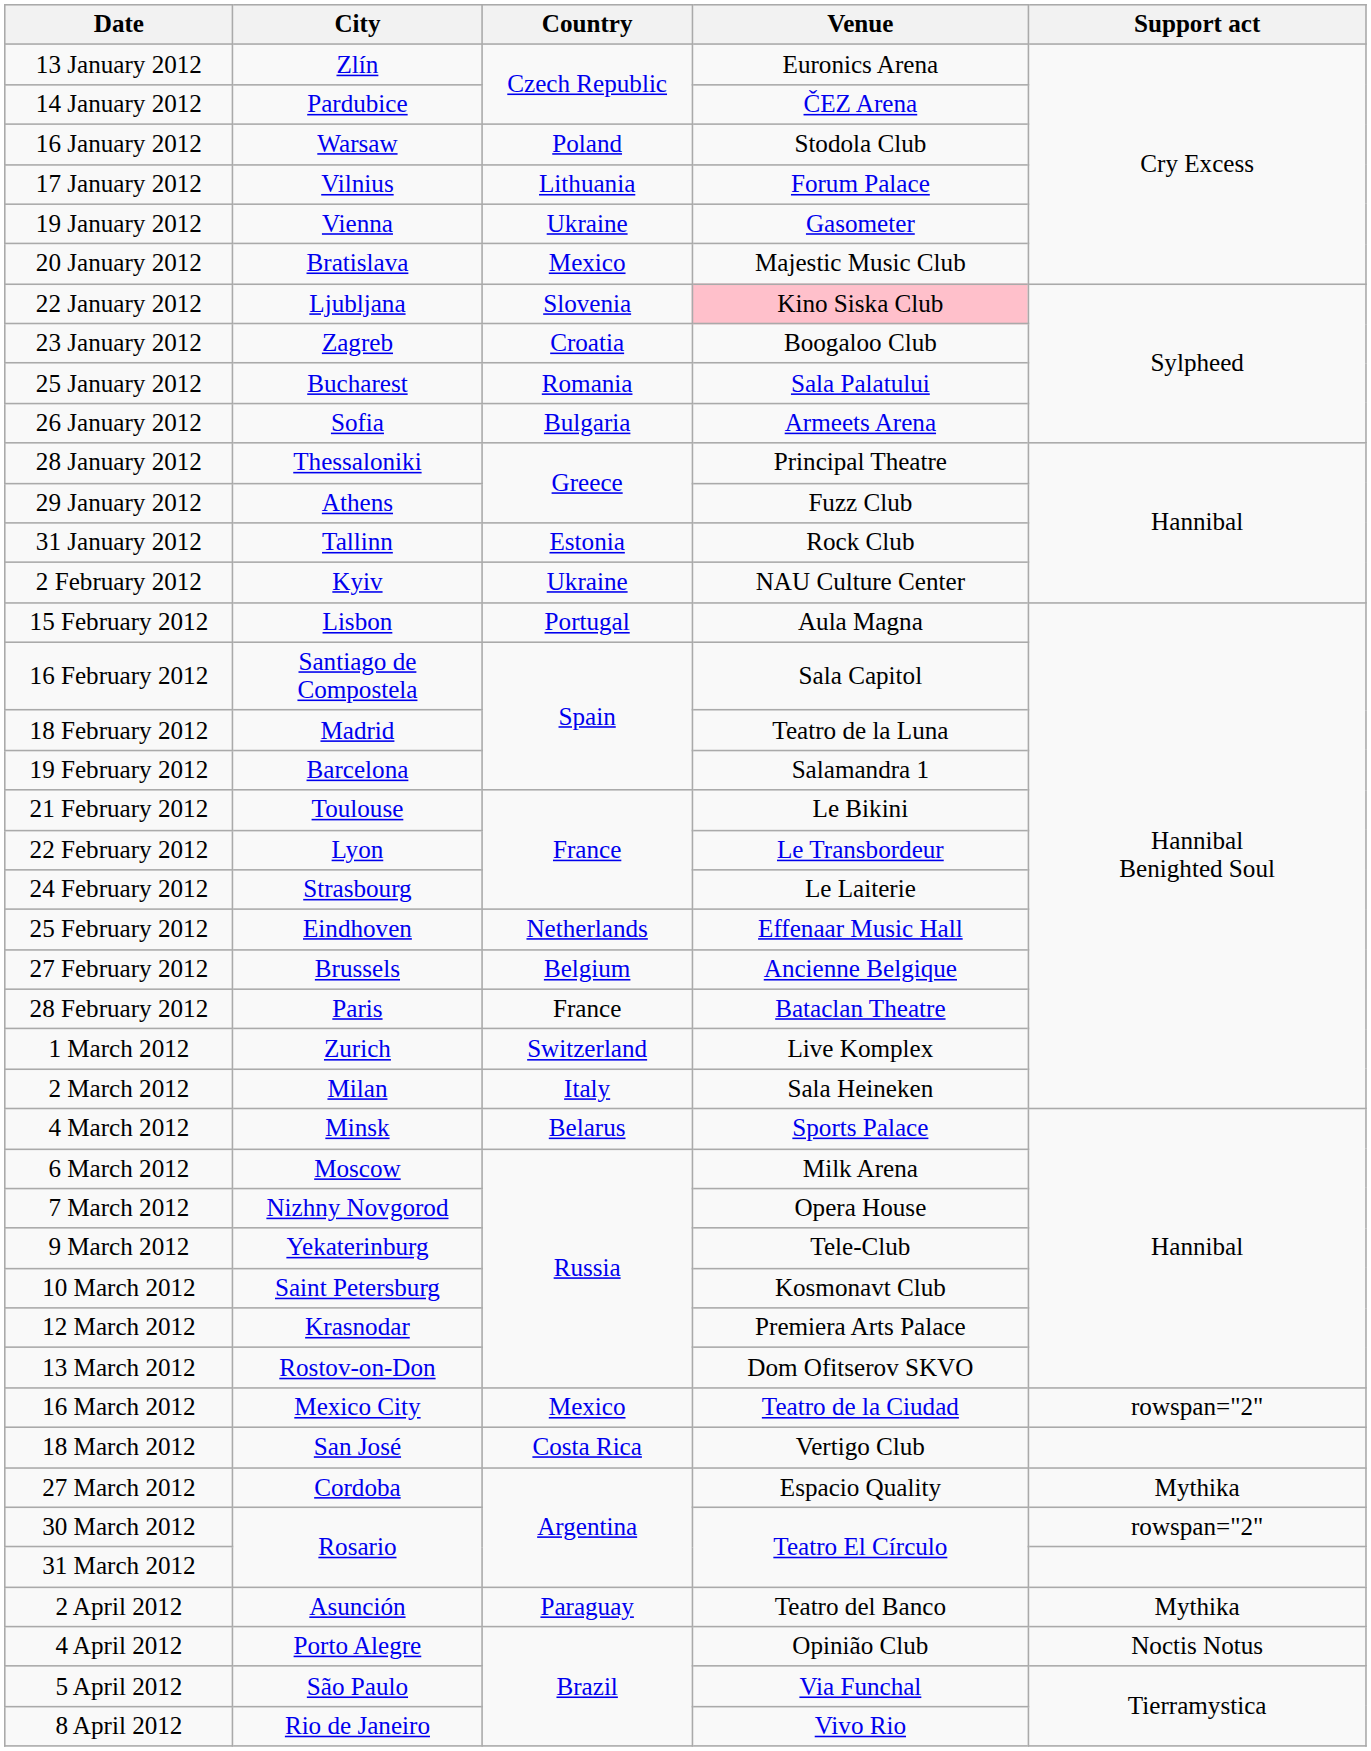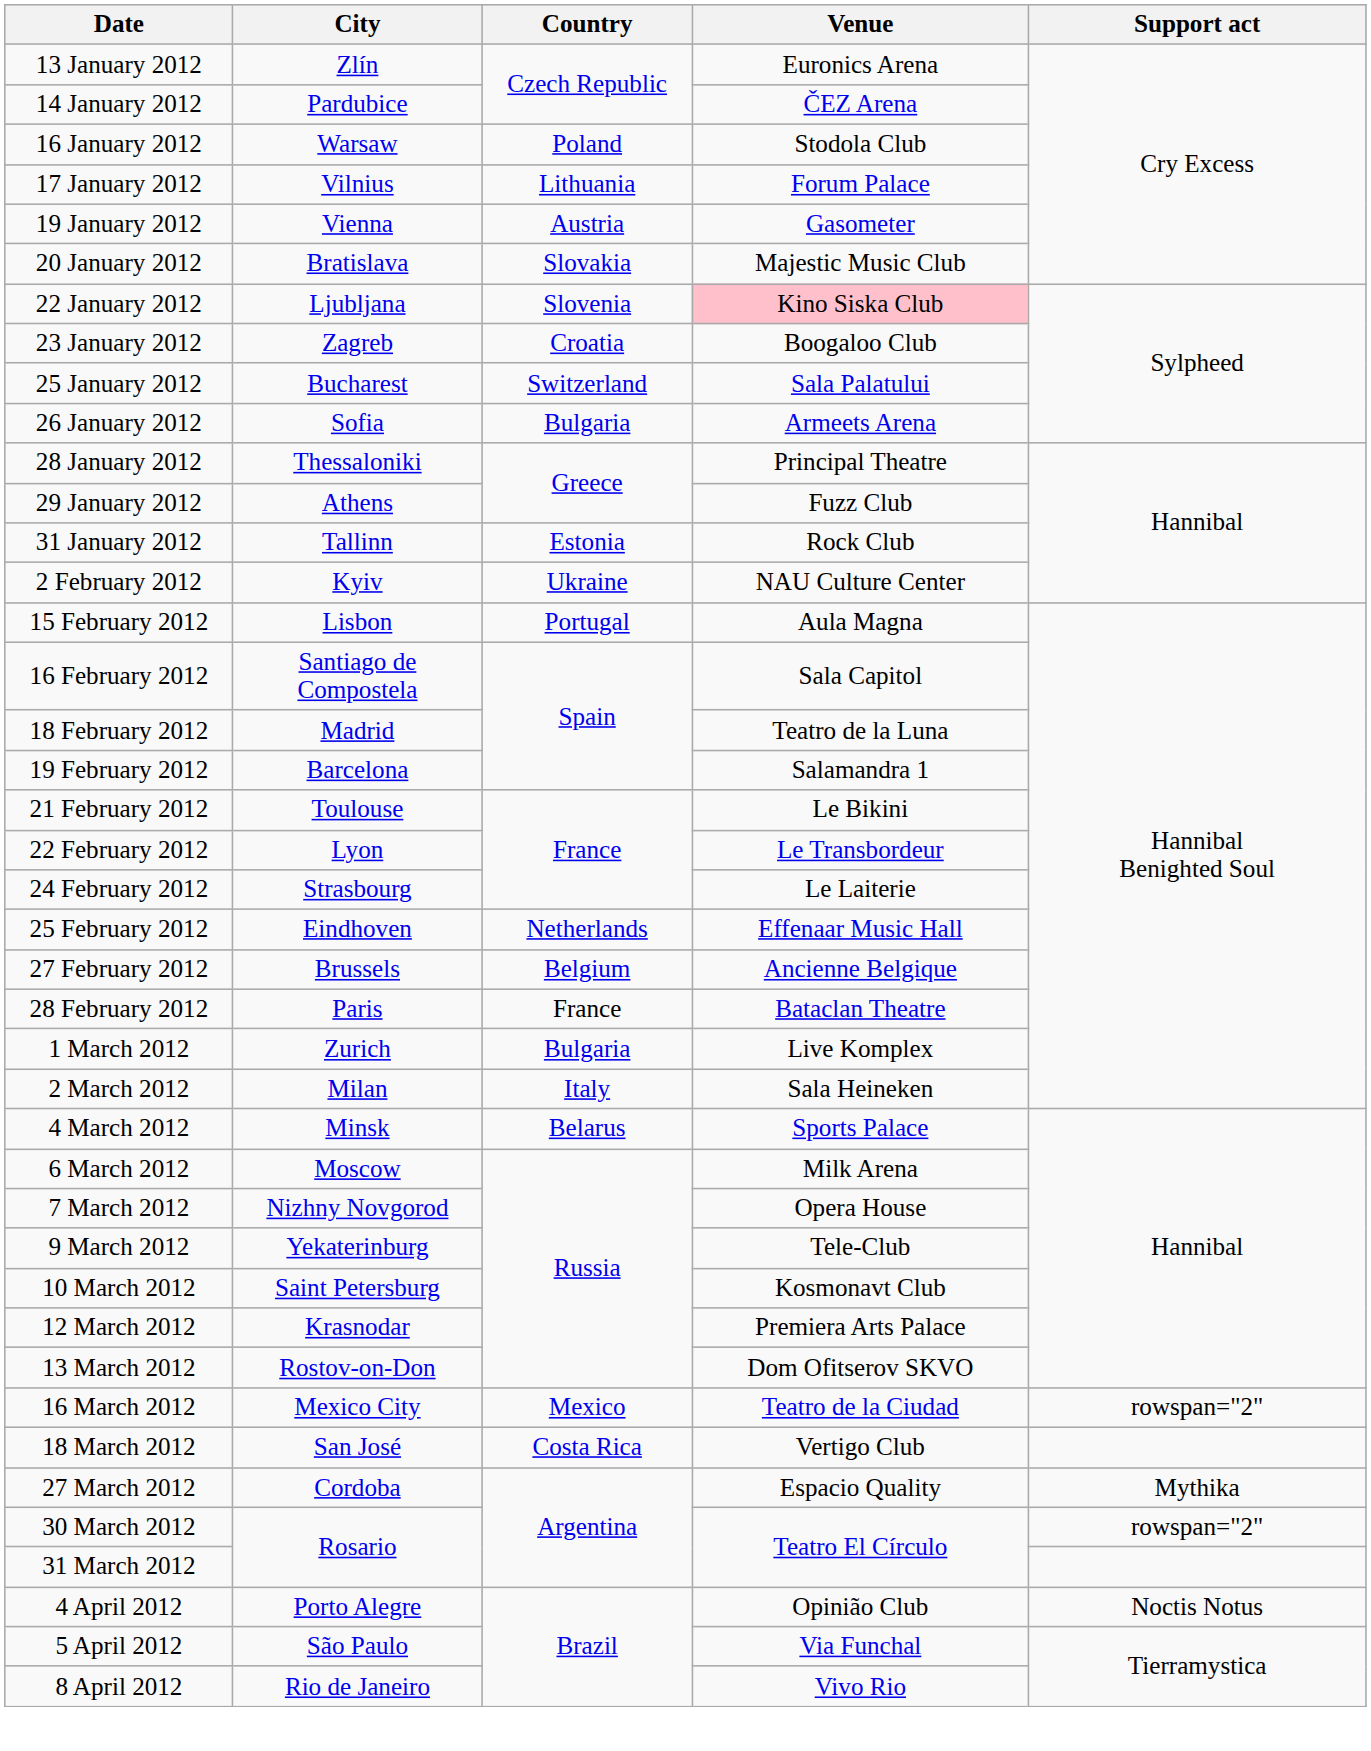(587, 223) Ukraine -> (587, 223) Austria
(587, 263) Mexico -> (587, 263) Slovakia
(587, 382) Romania -> (587, 382) Switzerland
(587, 1048) Switzerland -> (587, 1048) Bulgaria
- row: (119, 1606)
